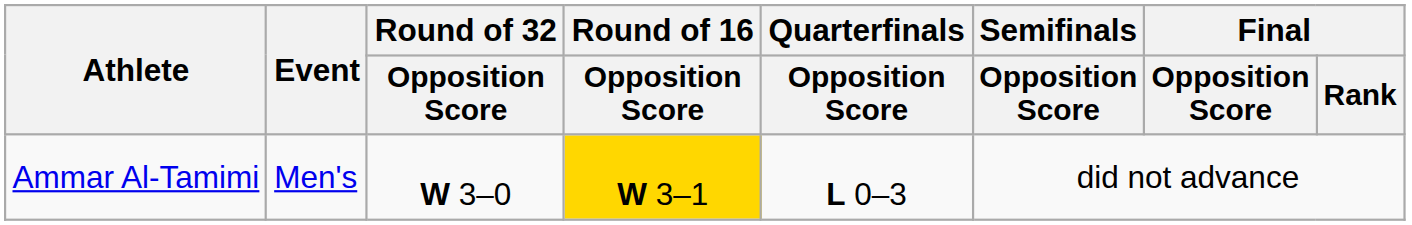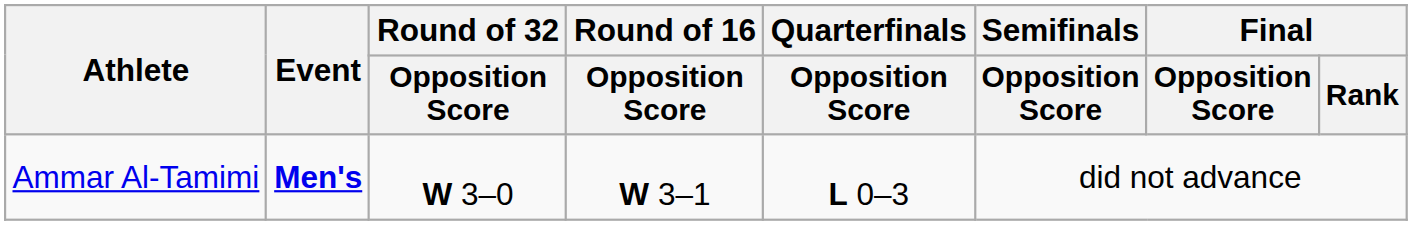(316, 178) normal -> (318, 178) bold
(663, 195) gold background -> (665, 195) no background
